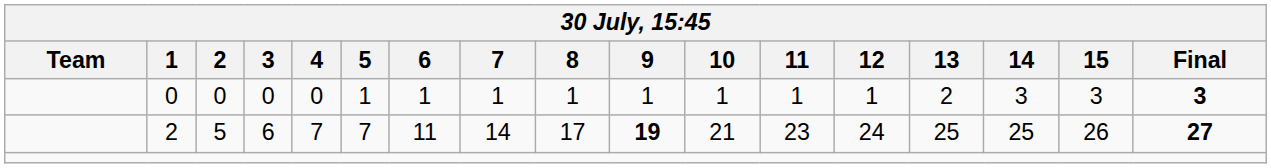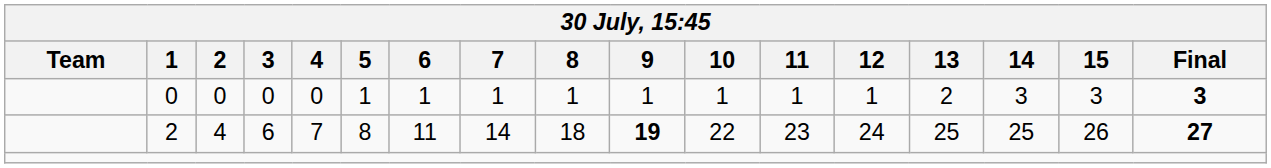(220, 133) 5 -> (220, 133) 4
(365, 133) 7 -> (365, 133) 8
(573, 133) 17 -> (573, 133) 18
(722, 133) 21 -> (722, 133) 22
